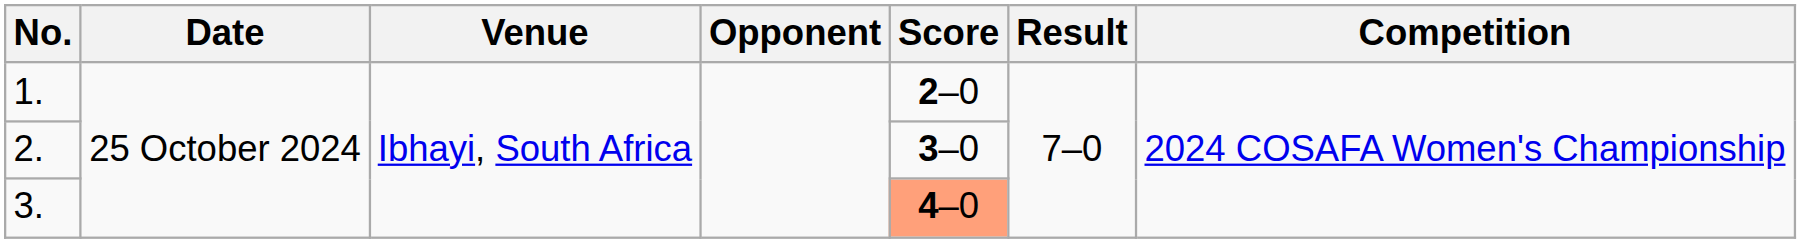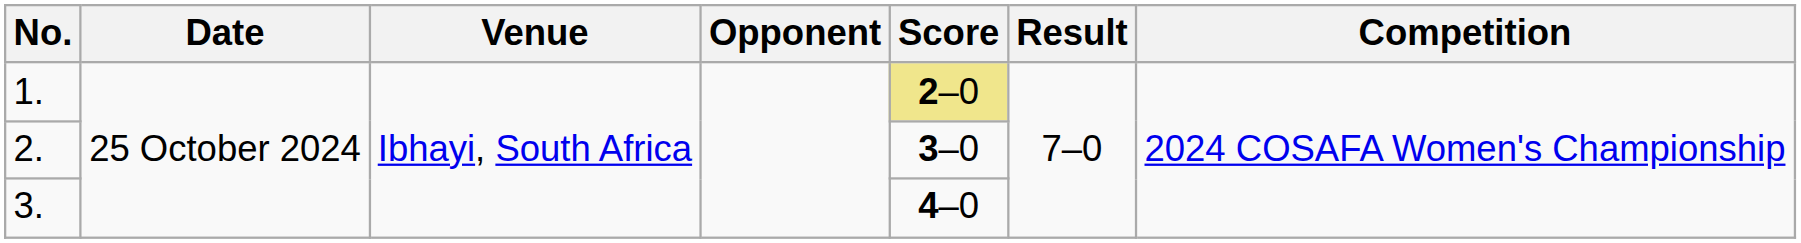(949, 91) no background -> (949, 91) khaki background
(949, 206) lightsalmon background -> (949, 206) no background
